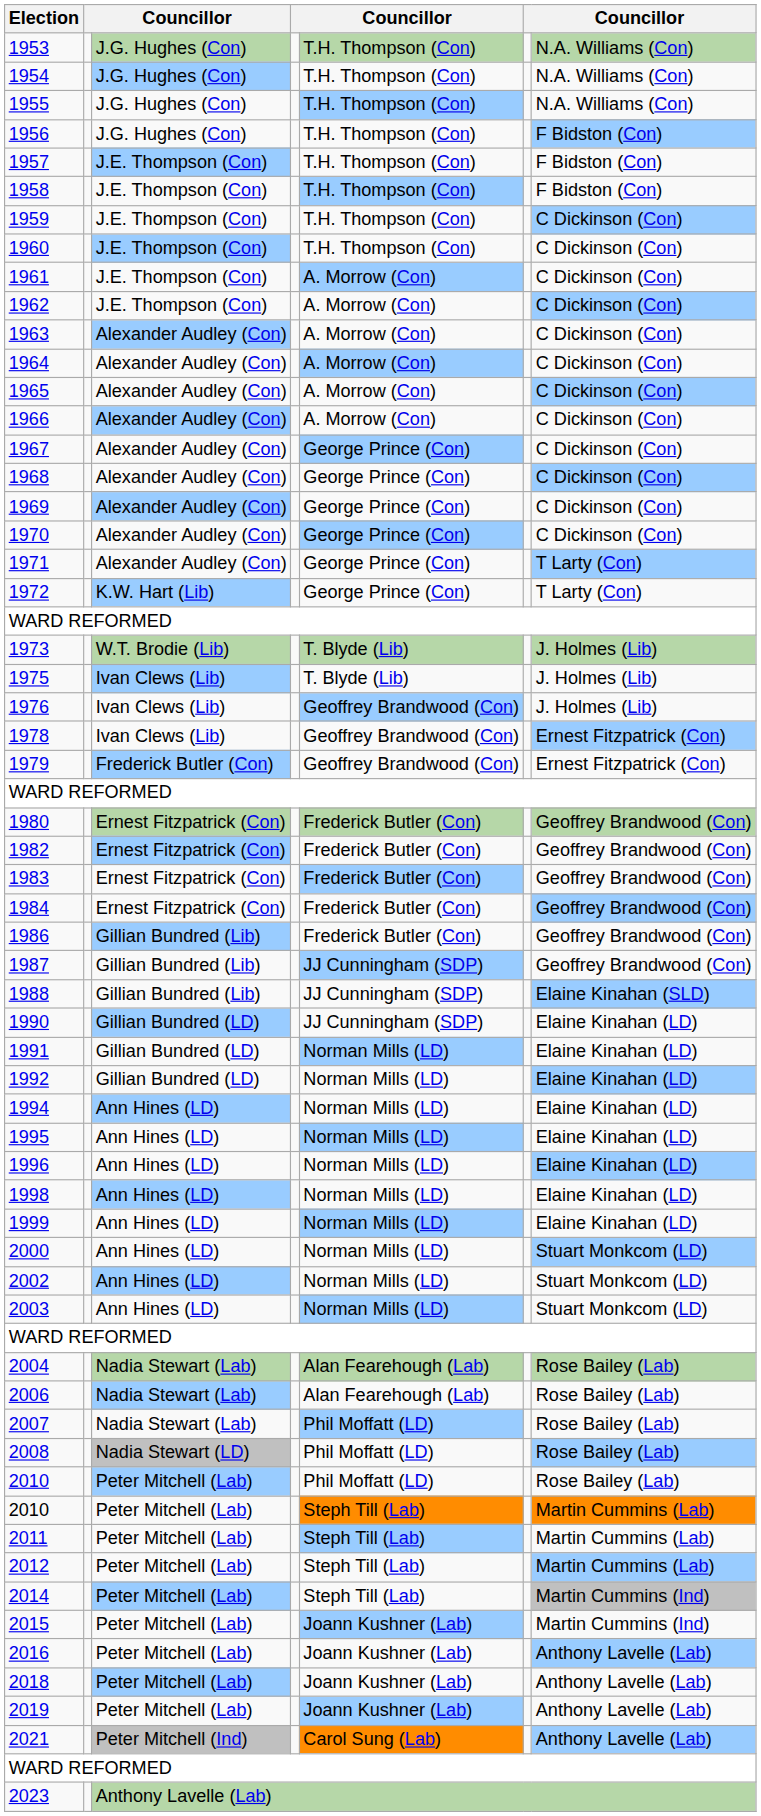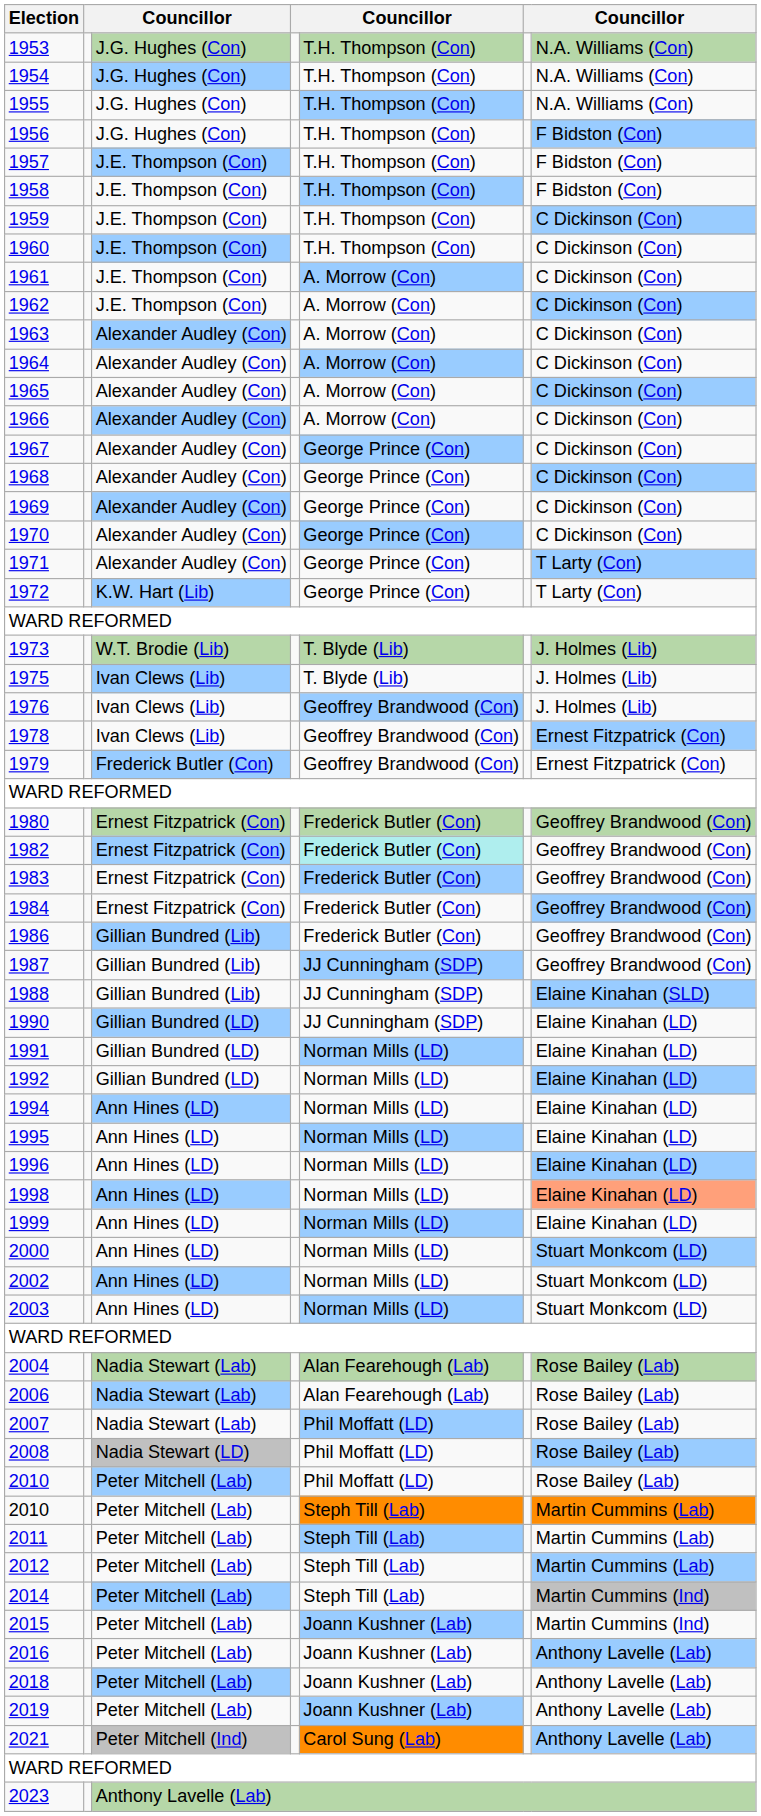(392, 850) no background -> (392, 850) paleturquoise background
(617, 1194) no background -> (617, 1194) lightsalmon background
